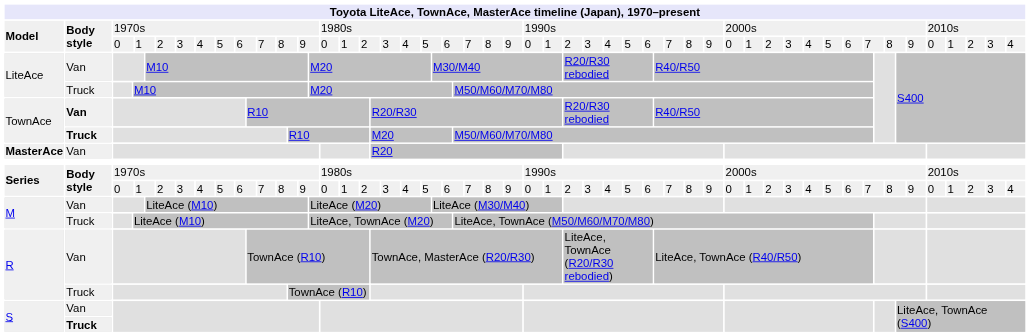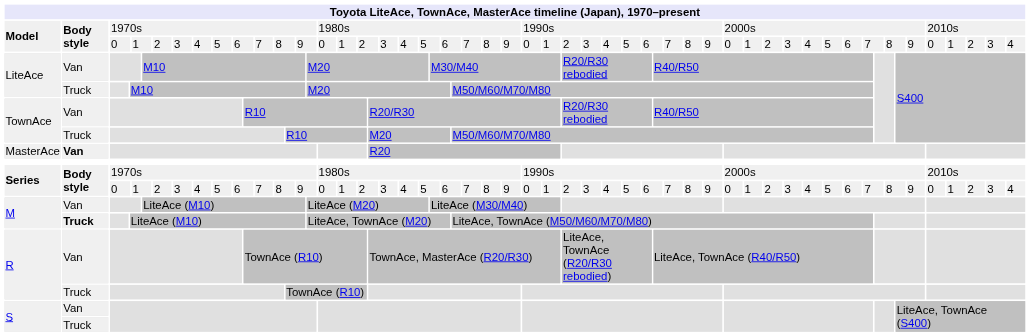(77, 112) bold -> (73, 112) normal
(82, 135) bold -> (77, 135) normal
(34, 151) bold -> (33, 151) normal
(76, 151) normal -> (73, 151) bold
(80, 221) normal -> (78, 221) bold
(82, 325) bold -> (77, 325) normal
